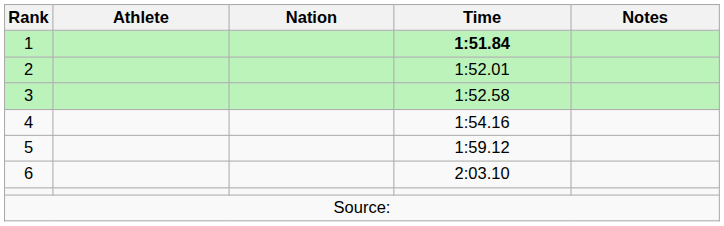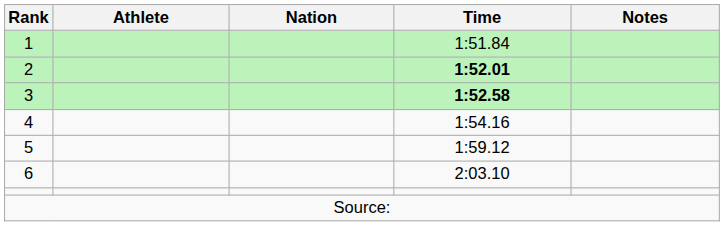(482, 43) bold -> (482, 43) normal
(482, 69) normal -> (482, 69) bold
(482, 95) normal -> (482, 95) bold
